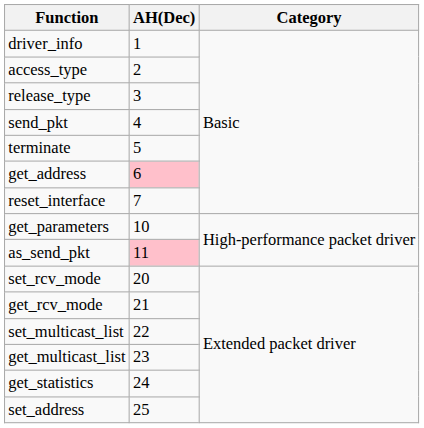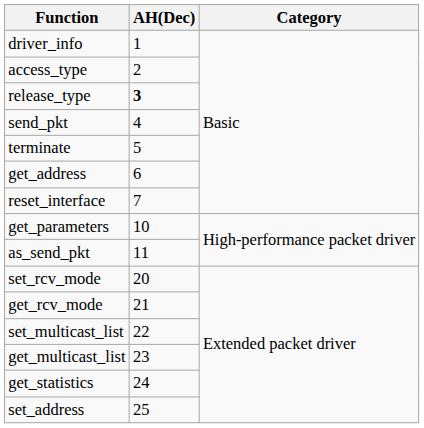(137, 95) normal -> (137, 95) bold
(137, 174) pink background -> (137, 174) no background
(141, 252) pink background -> (141, 252) no background
